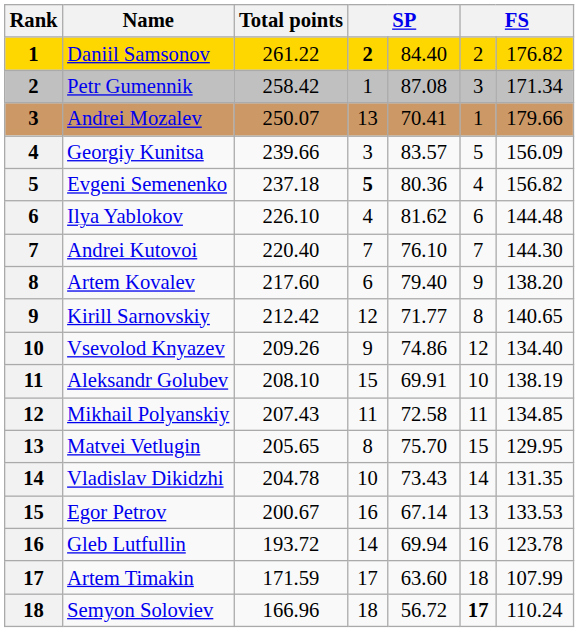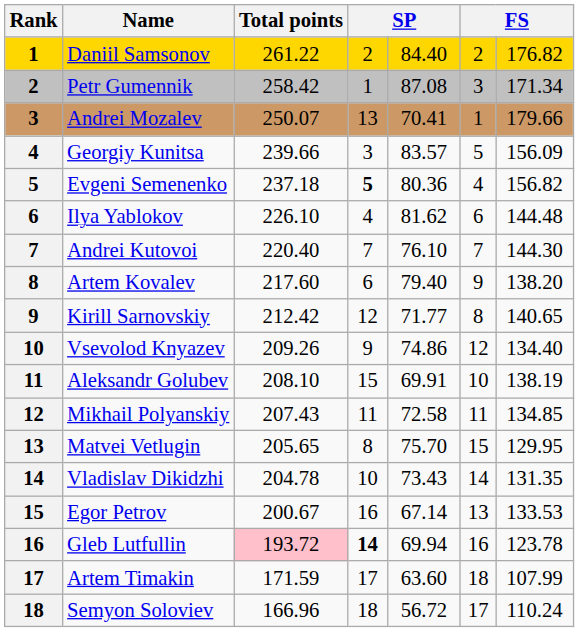(368, 53) bold -> (368, 53) normal
(291, 544) no background -> (291, 544) pink background
(368, 544) normal -> (368, 544) bold
(478, 610) bold -> (478, 610) normal
